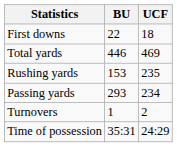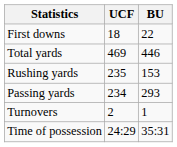columns swapped: (122, 14) <-> (155, 14)
